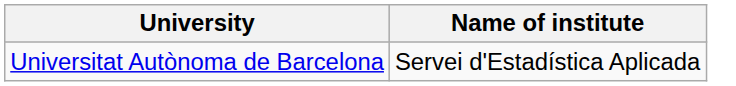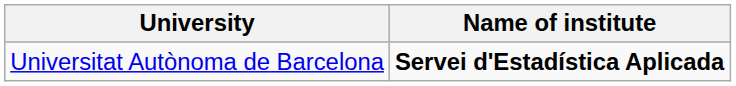(548, 61) normal -> (560, 61) bold
